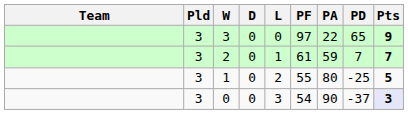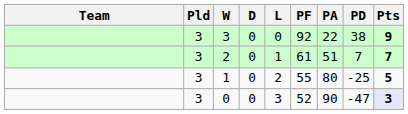(304, 36) 97 -> (304, 36) 92
(358, 36) 65 -> (358, 36) 38
(330, 57) 59 -> (330, 57) 51
(304, 99) 54 -> (304, 99) 52
(358, 99) -37 -> (358, 99) -47
